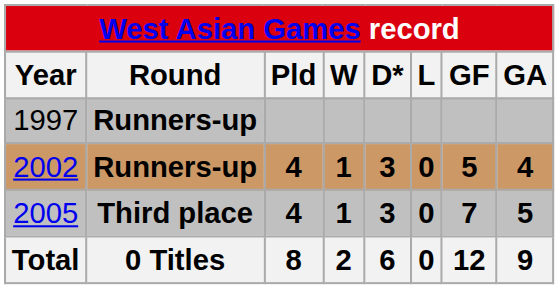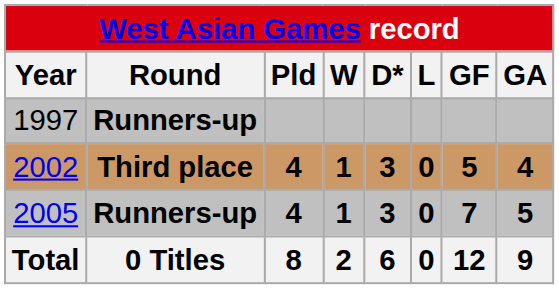(175, 167) Runners-up -> (175, 167) Third place
(175, 213) Third place -> (175, 213) Runners-up
